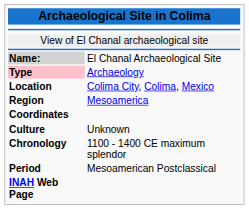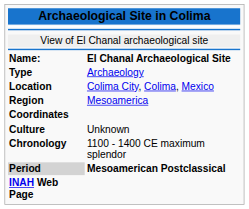(25, 58) lightgrey background -> (25, 58) no background
(154, 58) normal -> (159, 58) bold
(21, 72) pink background -> (21, 72) no background
(25, 169) no background -> (25, 169) lightgrey background
(151, 169) normal -> (156, 169) bold
